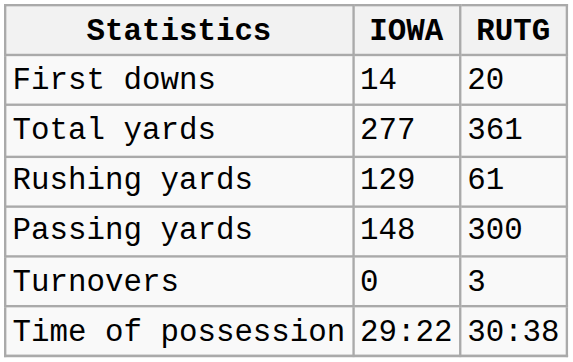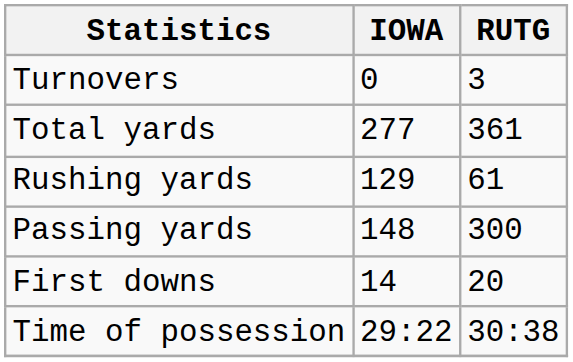rows swapped: (114, 81) <-> (96, 281)
